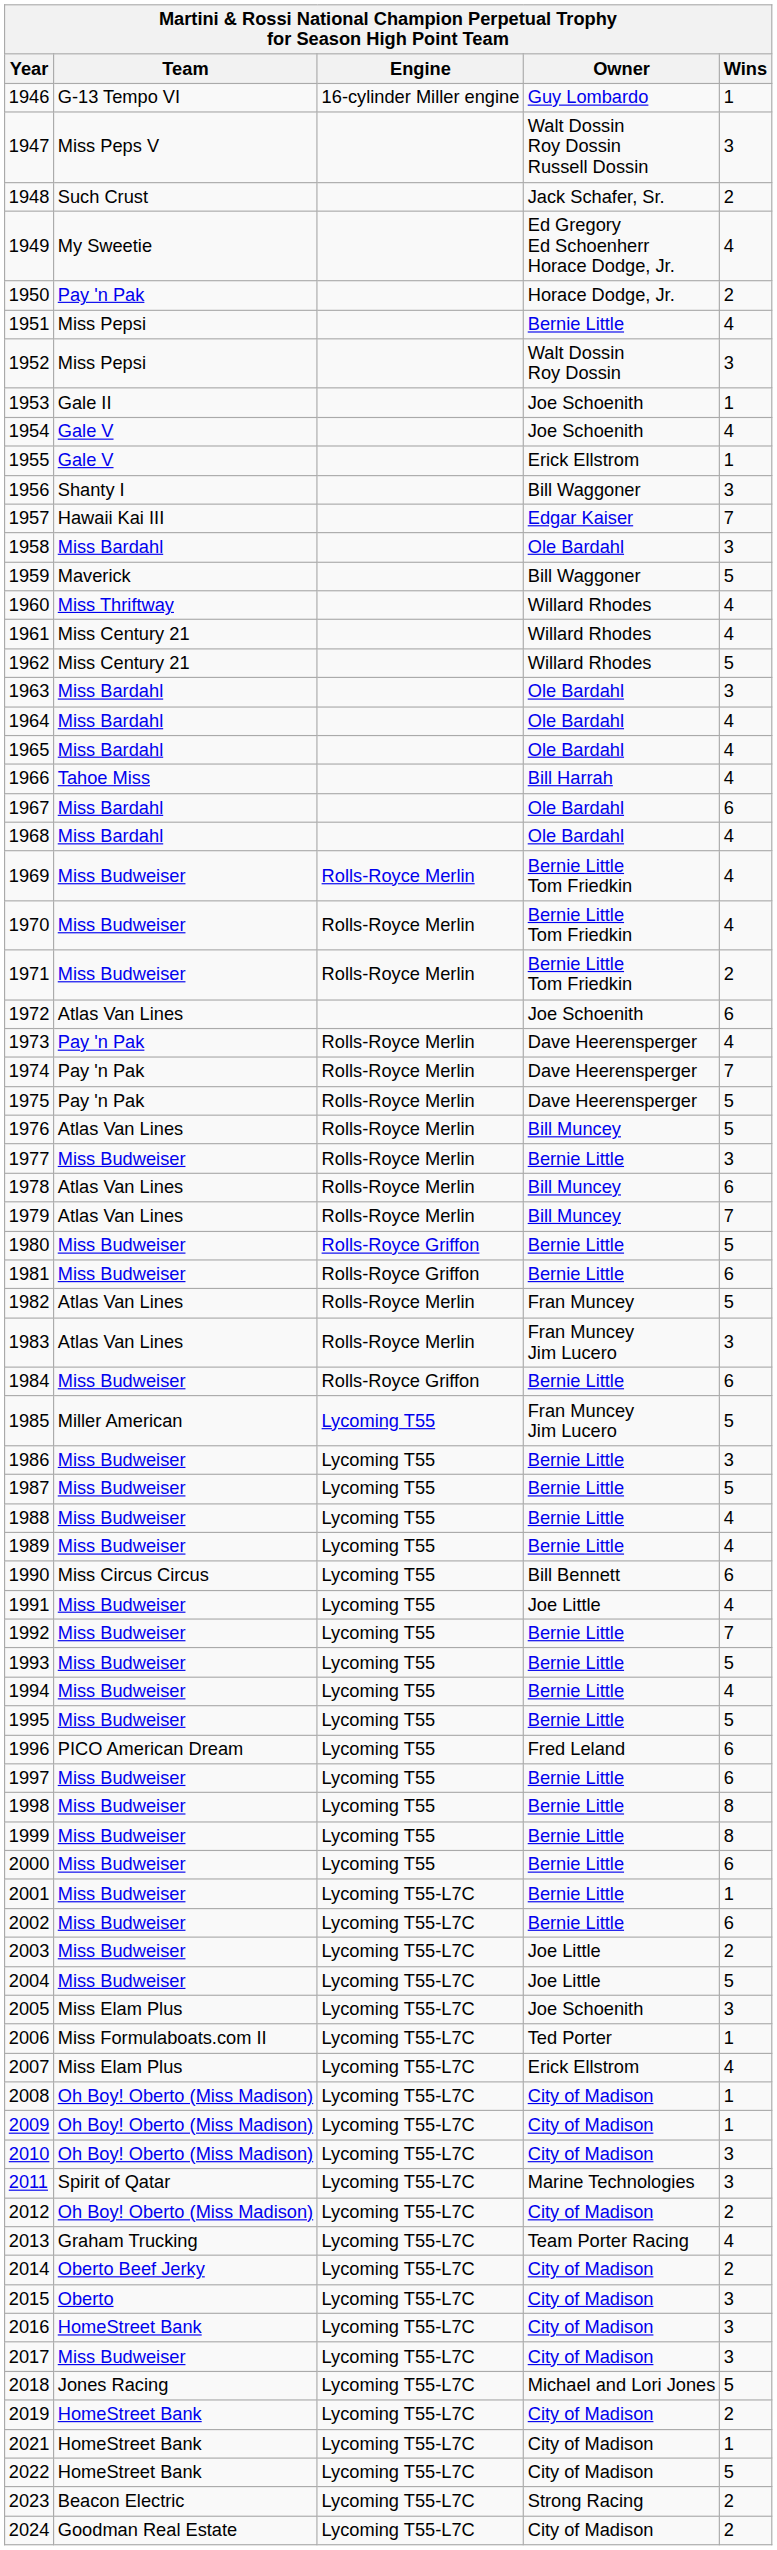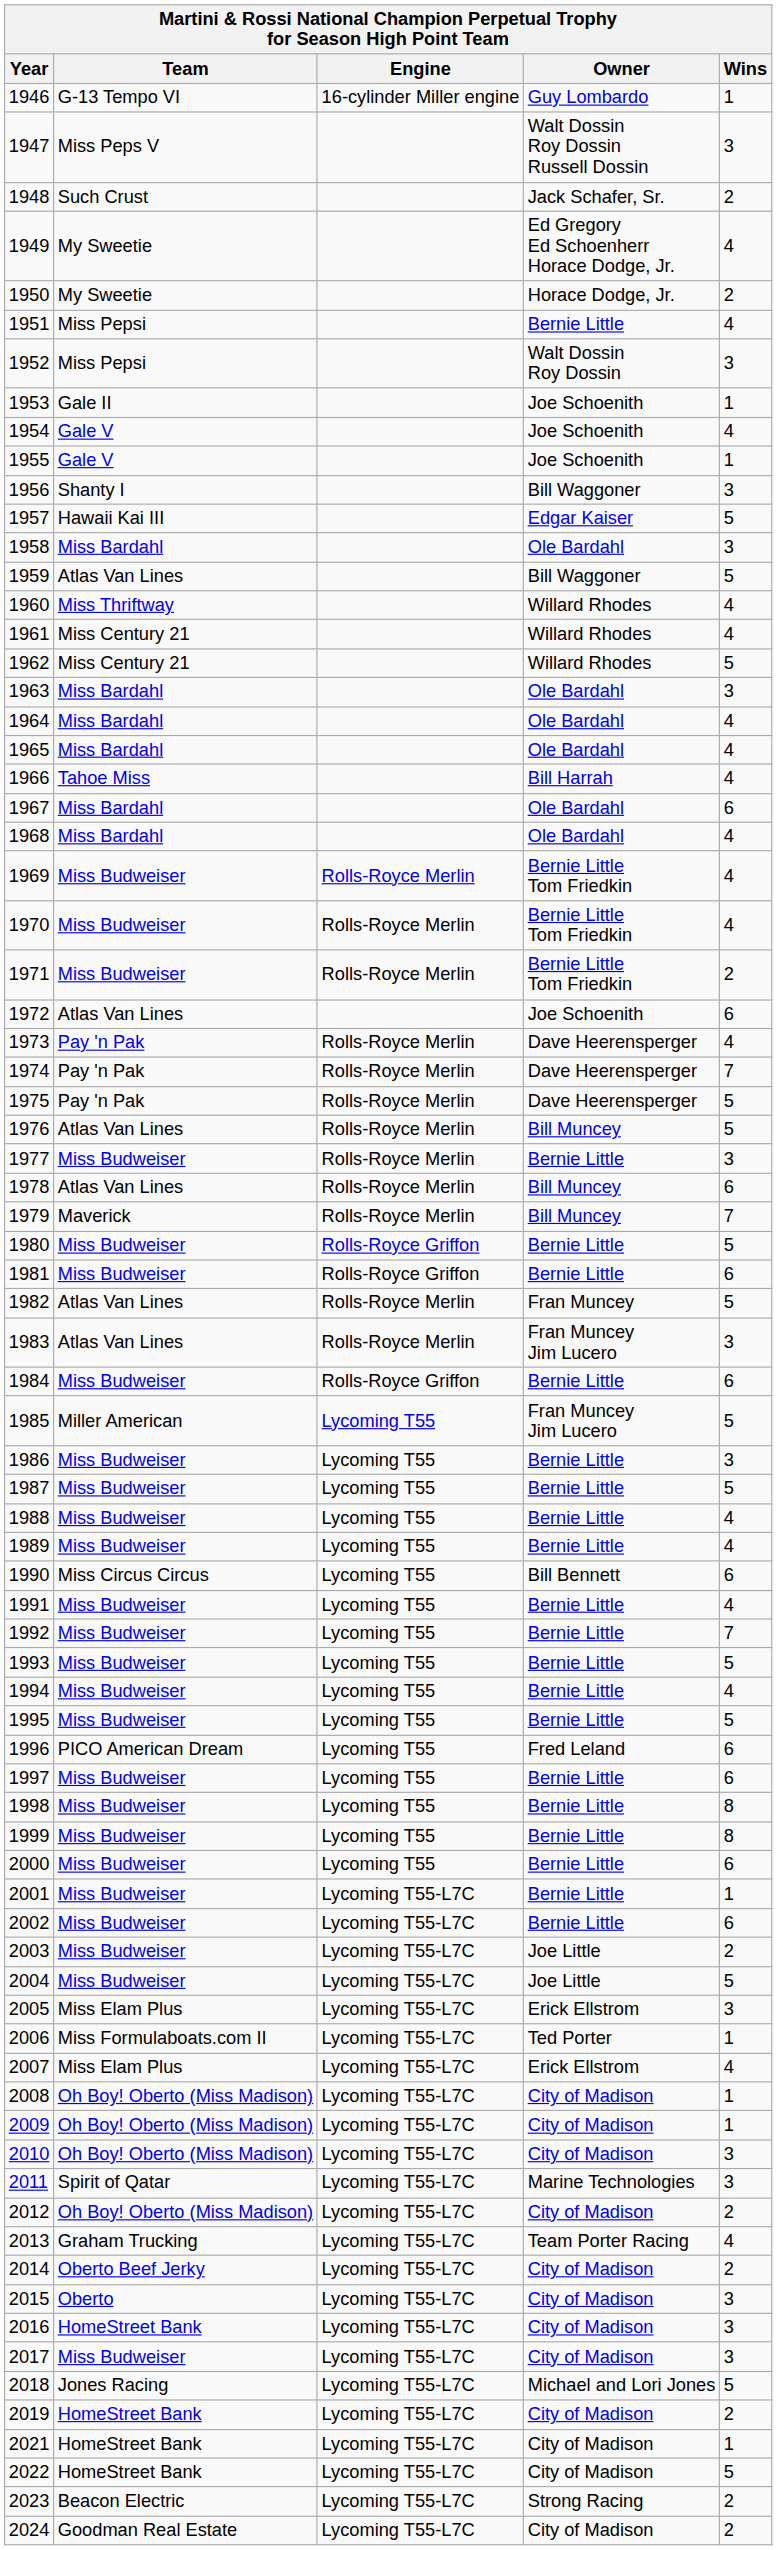(101, 295) Pay 'n Pak -> (105, 295) My Sweetie
(583, 460) Erick Ellstrom -> (586, 460) Joe Schoenith
(729, 518) 7 -> (729, 518) 5
(94, 576) Maverick -> (120, 576) Atlas Van Lines
(120, 1216) Atlas Van Lines -> (94, 1216) Maverick
(564, 1604) Joe Little -> (576, 1604) Bernie Little
(586, 2009) Joe Schoenith -> (583, 2009) Erick Ellstrom
